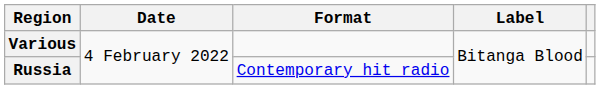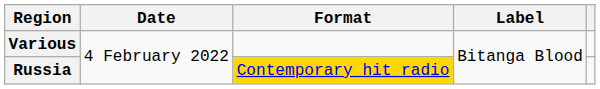(343, 70) no background -> (343, 70) gold background
